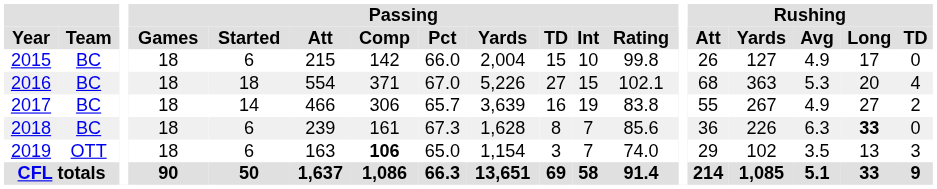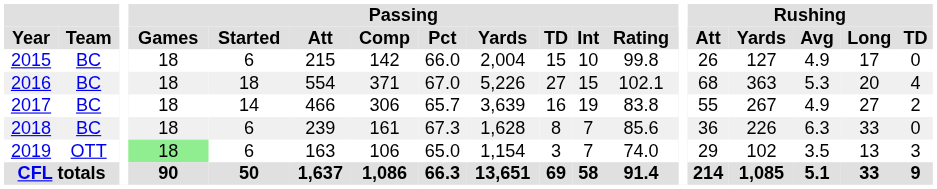(869, 128) bold -> (869, 128) normal
(168, 150) no background -> (168, 150) lightgreen background
(385, 150) bold -> (385, 150) normal
